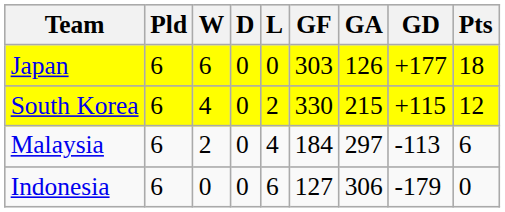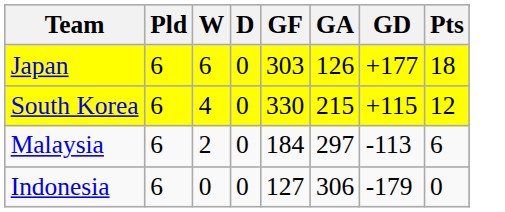- column: (275, 24)
